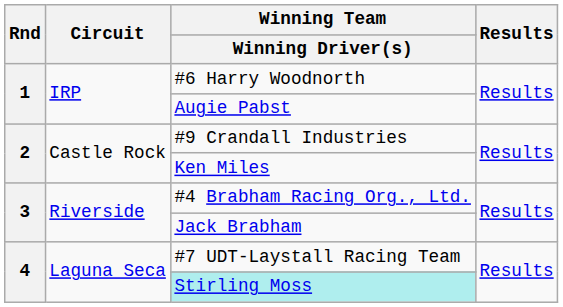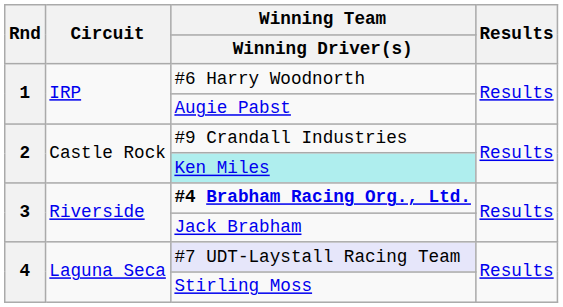(222, 168) no background -> (222, 168) paleturquoise background
(323, 197) normal -> (323, 197) bold
(317, 257) no background -> (317, 257) lavender background
(243, 286) paleturquoise background -> (243, 286) no background
